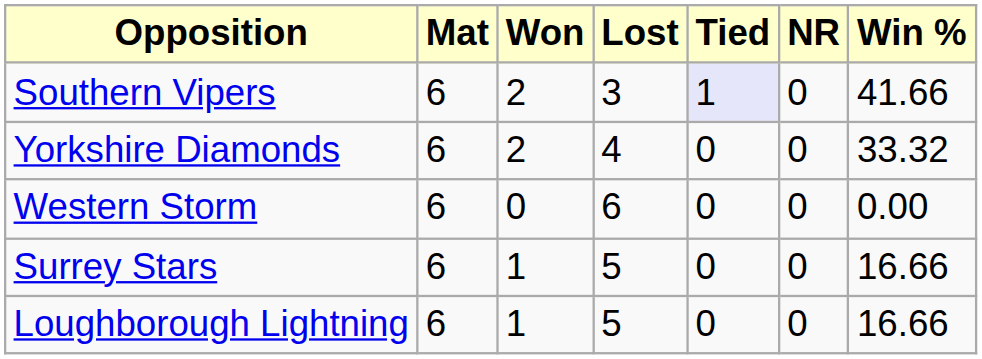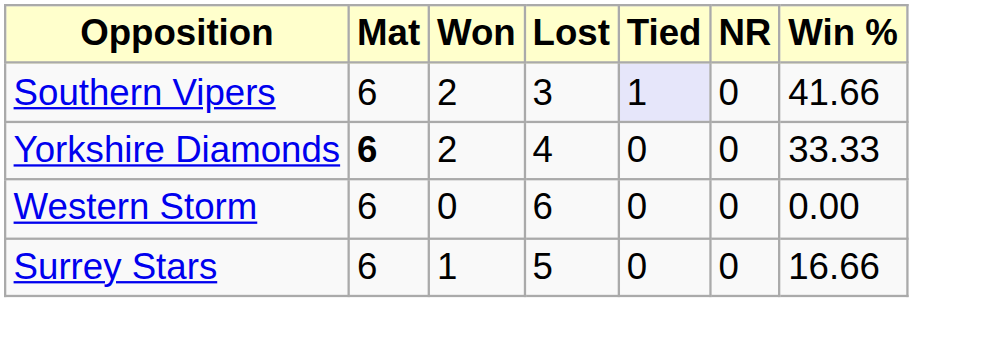(436, 149) normal -> (367, 149) bold
(903, 149) 33.32 -> (834, 149) 33.33
- row: (211, 324)
